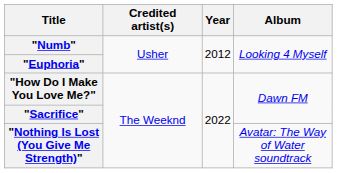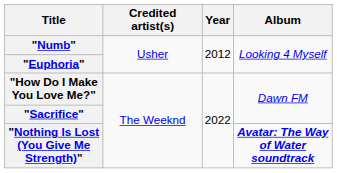(283, 145) normal -> (283, 145) bold
